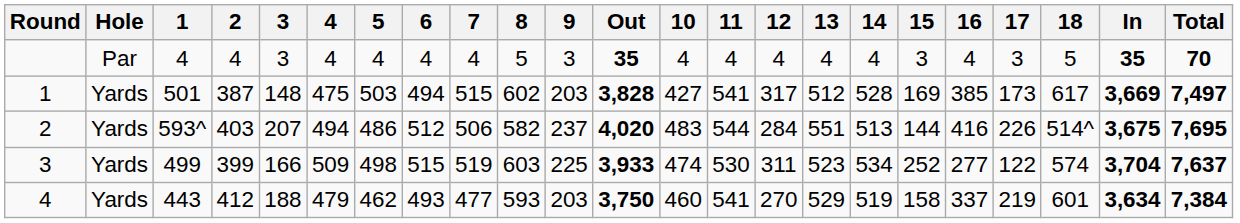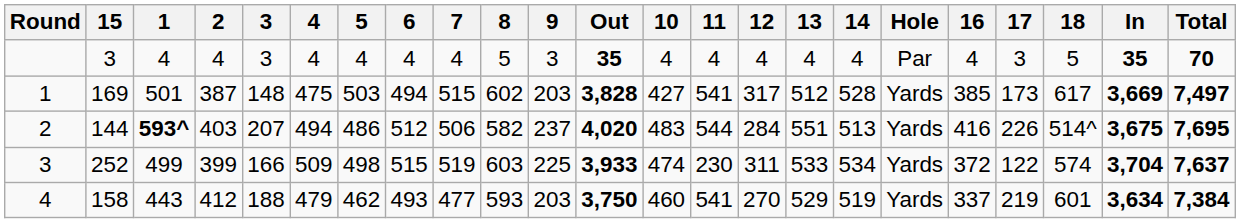columns swapped: (120, 22) <-> (922, 22)
(182, 128) normal -> (164, 128) bold
(731, 164) 530 -> (714, 164) 230
(826, 164) 523 -> (809, 164) 533
(970, 164) 277 -> (972, 164) 372
